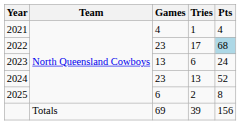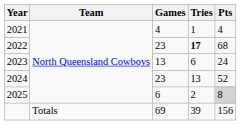(196, 45) normal -> (196, 45) bold
(223, 45) lightblue background -> (223, 45) no background
(220, 95) no background -> (220, 95) lightgrey background
